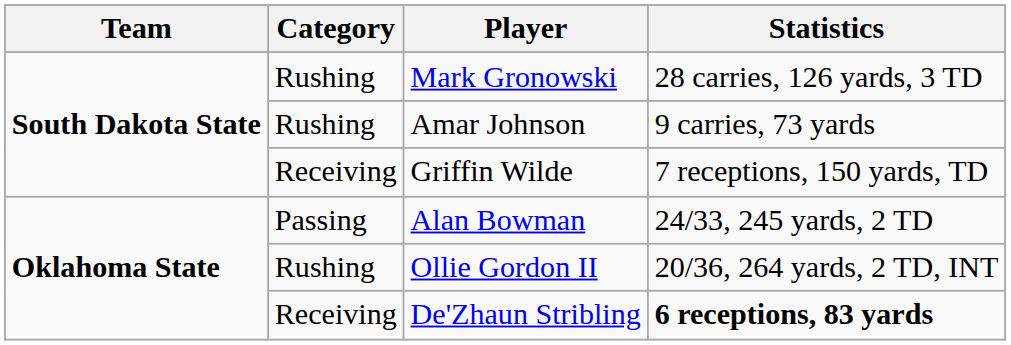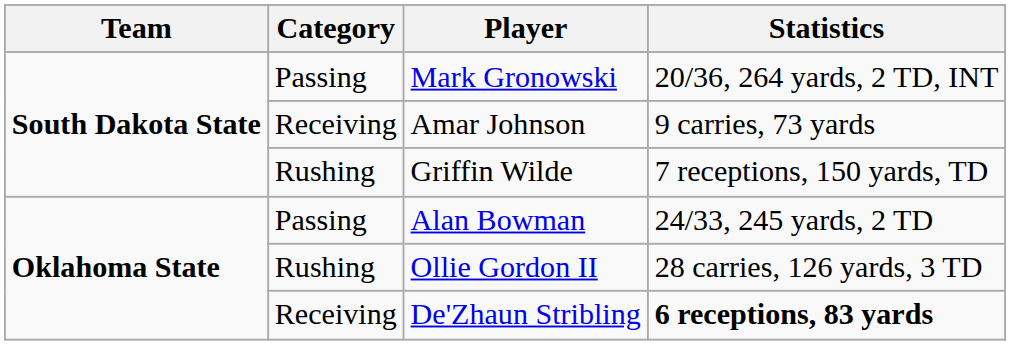(325, 76) Rushing -> (321, 76) Passing
(818, 76) 28 carries, 126 yards, 3 TD -> (826, 76) 20/36, 264 yards, 2 TD, INT
(325, 123) Rushing -> (336, 123) Receiving
(336, 171) Receiving -> (325, 171) Rushing
(826, 266) 20/36, 264 yards, 2 TD, INT -> (818, 266) 28 carries, 126 yards, 3 TD
